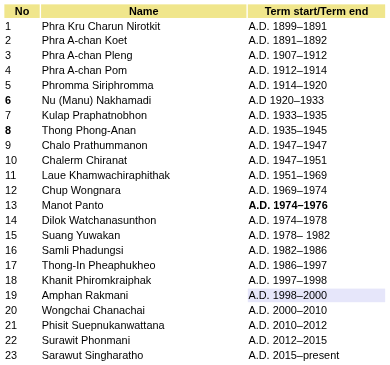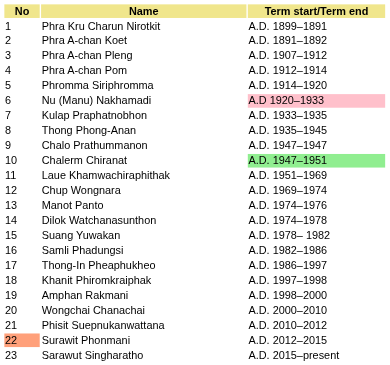(8, 101) bold -> (8, 101) normal
(286, 101) no background -> (286, 101) pink background
(8, 131) bold -> (8, 130) normal
(288, 160) no background -> (288, 160) lightgreen background
(288, 205) bold -> (288, 205) normal
(288, 295) lavender background -> (288, 295) no background
(11, 340) no background -> (11, 340) lightsalmon background
